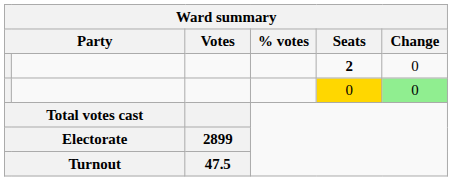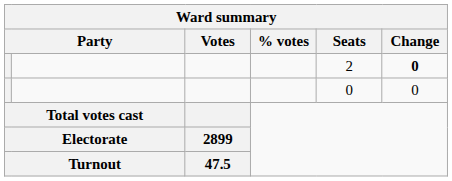(349, 66) bold -> (349, 66) normal
(415, 66) normal -> (415, 66) bold
(349, 90) gold background -> (349, 90) no background
(415, 90) lightgreen background -> (415, 90) no background
